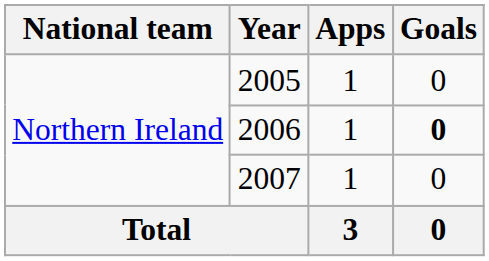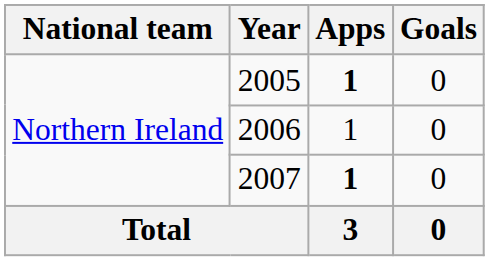(350, 79) normal -> (350, 79) bold
(438, 129) bold -> (438, 129) normal
(350, 179) normal -> (350, 179) bold
